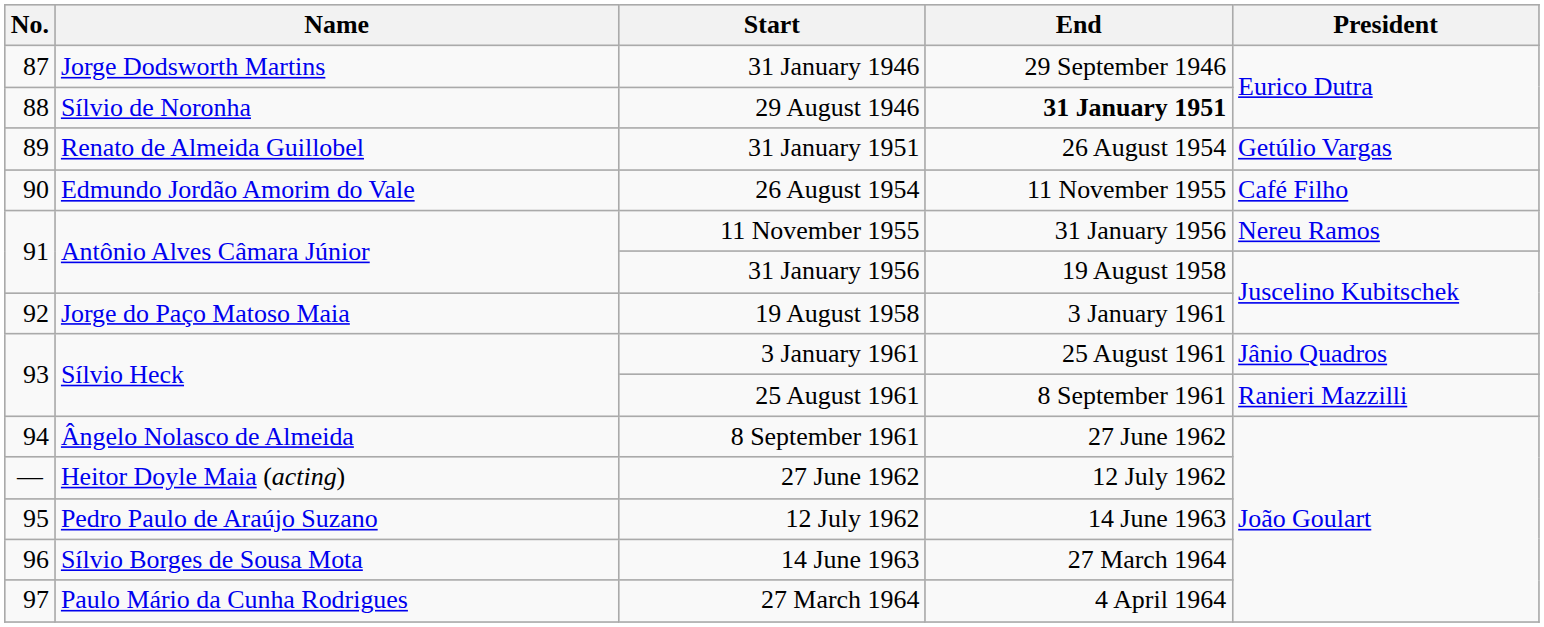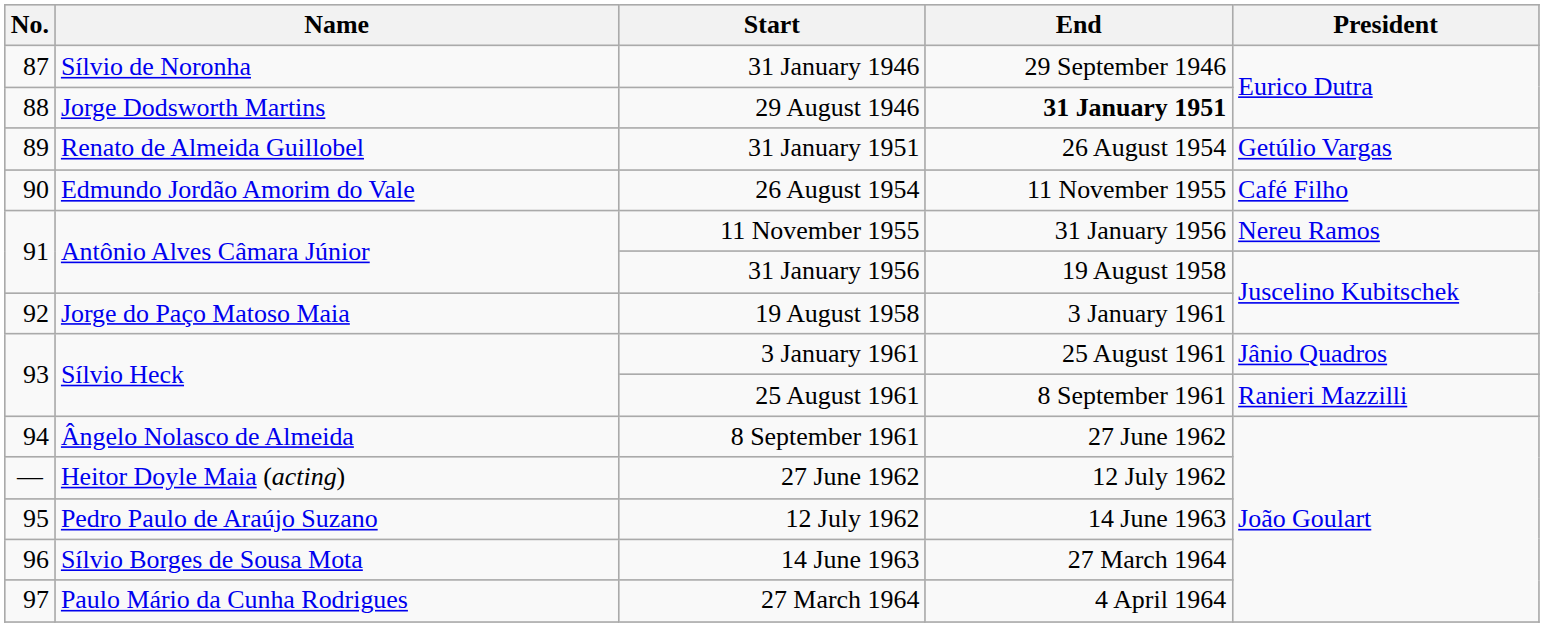(193, 66) Jorge Dodsworth Martins -> (156, 66) Sílvio de Noronha
(156, 107) Sílvio de Noronha -> (193, 107) Jorge Dodsworth Martins
